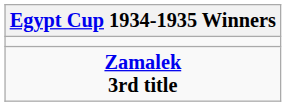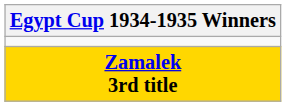(143, 73) no background -> (143, 73) gold background
